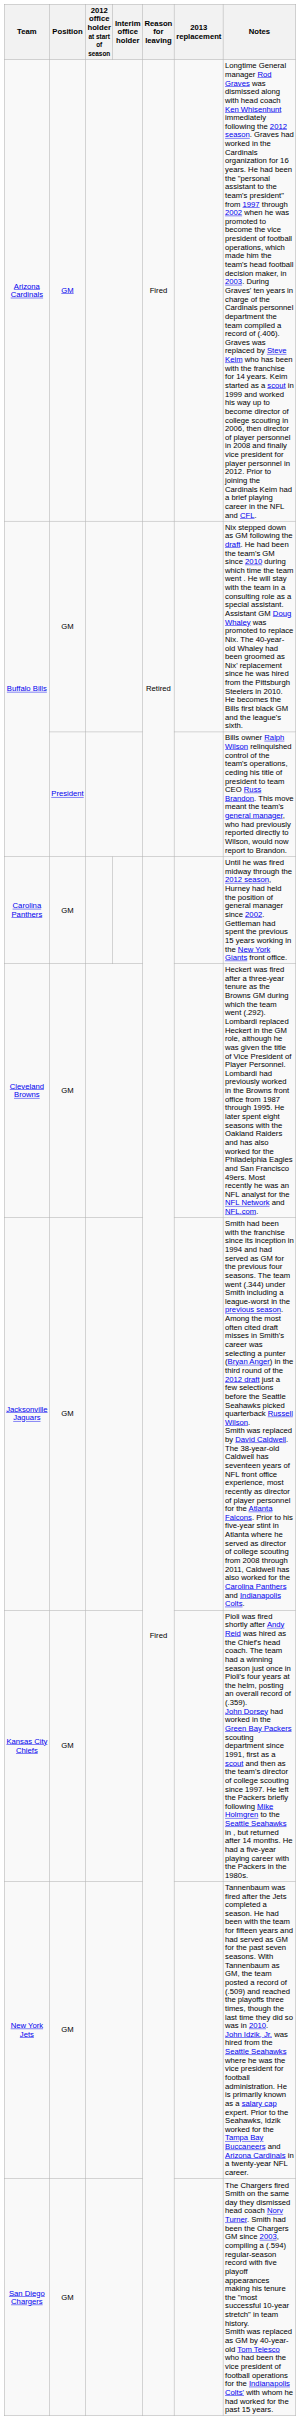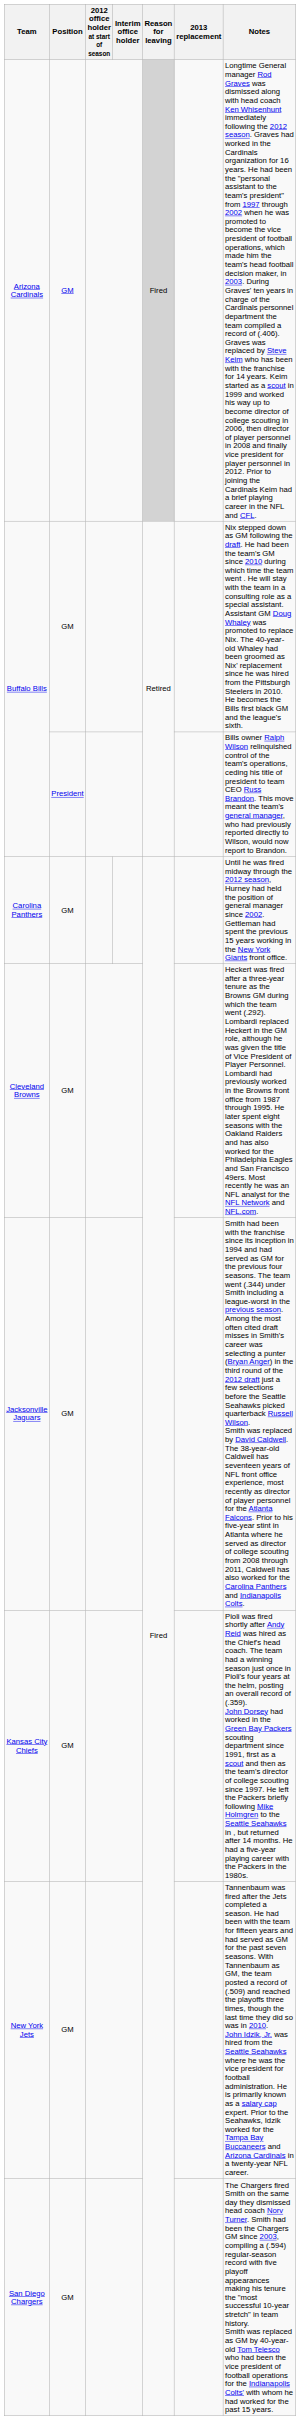(158, 290) no background -> (158, 290) lightgrey background
